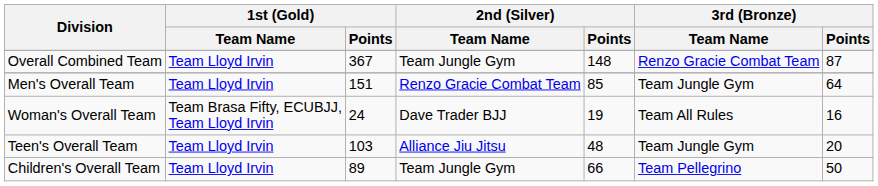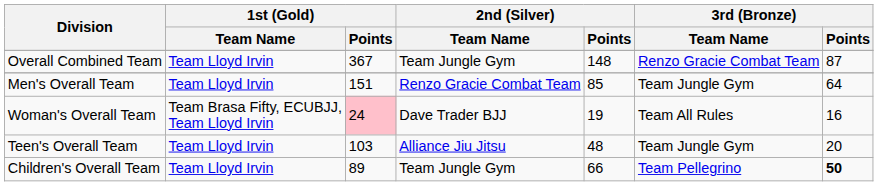(357, 115) no background -> (357, 115) pink background
(834, 169) normal -> (834, 169) bold
